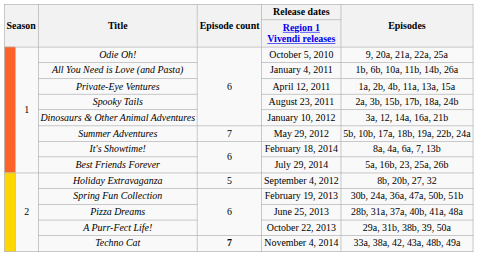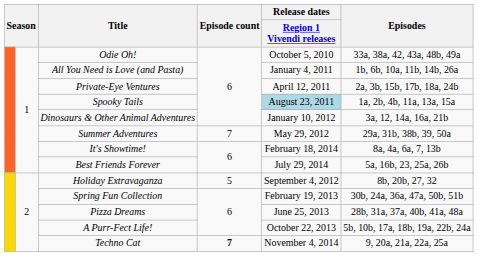(407, 54) 9, 20a, 21a, 22a, 25a -> (407, 54) 33a, 38a, 42, 43a, 48b, 49a
(407, 86) 1a, 2b, 4b, 11a, 13a, 15a -> (407, 86) 2a, 3b, 15b, 17b, 18a, 24b
(301, 102) no background -> (301, 102) lightblue background
(407, 102) 2a, 3b, 15b, 17b, 18a, 24b -> (407, 102) 1a, 2b, 4b, 11a, 13a, 15a
(407, 133) 5b, 10b, 17a, 18b, 19a, 22b, 24a -> (407, 133) 29a, 31b, 38b, 39, 50a
(407, 228) 29a, 31b, 38b, 39, 50a -> (407, 228) 5b, 10b, 17a, 18b, 19a, 22b, 24a
(407, 243) 33a, 38a, 42, 43a, 48b, 49a -> (407, 243) 9, 20a, 21a, 22a, 25a
